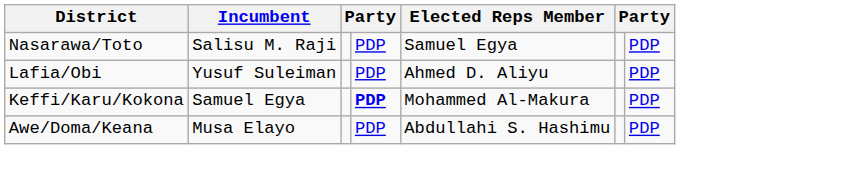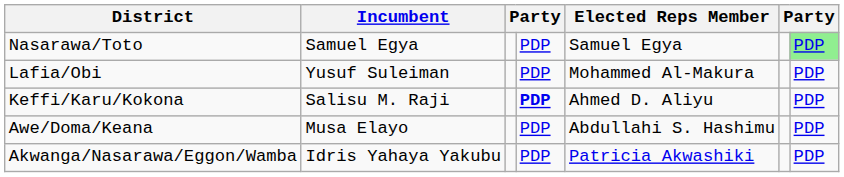(264, 47) Salisu M. Raji -> (362, 47) Samuel Egya
(644, 47) no background -> (809, 47) lightgreen background
(476, 74) Ahmed D. Aliyu -> (662, 74) Mohammed Al-Makura
(249, 102) Samuel Egya -> (377, 102) Salisu M. Raji
(497, 102) Mohammed Al-Makura -> (641, 102) Ahmed D. Aliyu
+ row: (153, 157)
